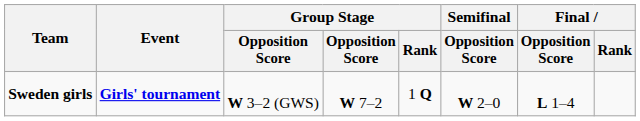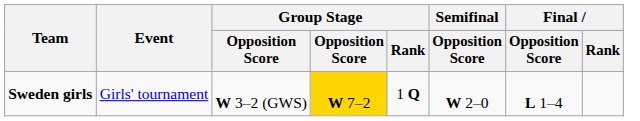(160, 94) bold -> (154, 94) normal
(361, 103) no background -> (349, 103) gold background
